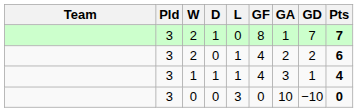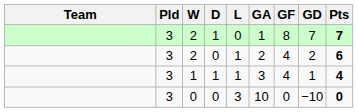columns swapped: (261, 14) <-> (286, 14)
